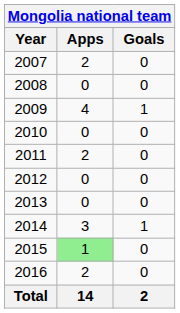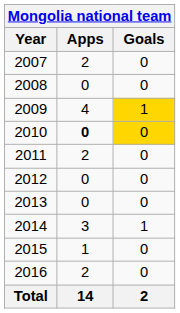(144, 109) no background -> (144, 109) gold background
(85, 132) normal -> (85, 132) bold
(144, 132) no background -> (144, 132) gold background
(85, 249) lightgreen background -> (85, 249) no background
